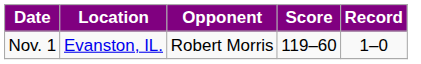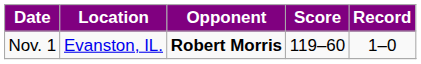(222, 44) normal -> (226, 44) bold
